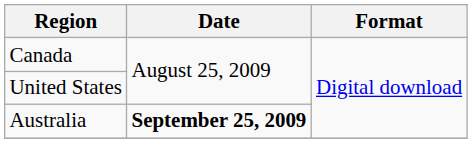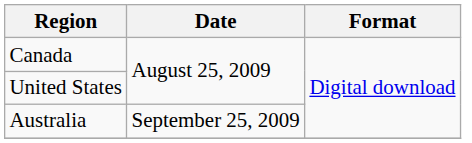(219, 120) bold -> (216, 120) normal
